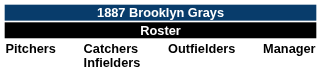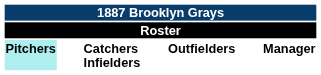(31, 48) no background -> (31, 48) paleturquoise background
